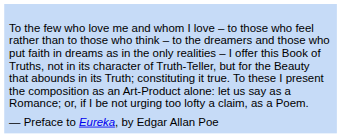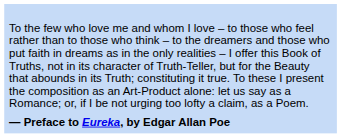(114, 122) normal -> (120, 122) bold
